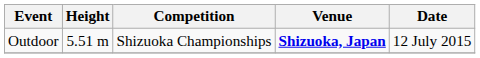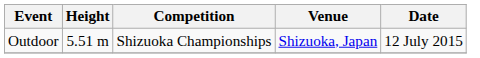(332, 40) bold -> (328, 40) normal
